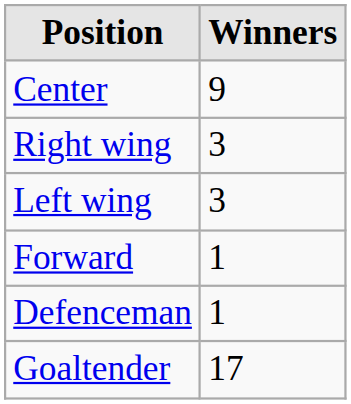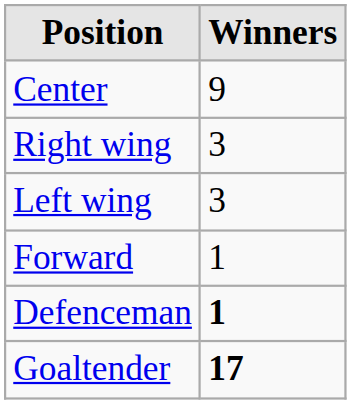(217, 312) normal -> (217, 312) bold
(226, 369) normal -> (226, 369) bold
